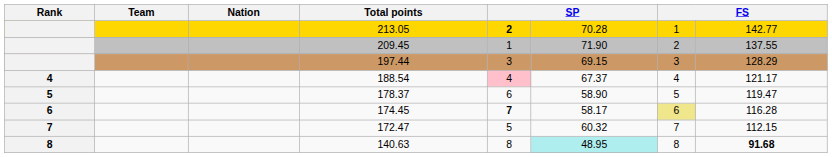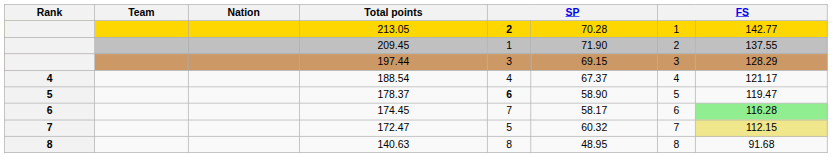(509, 78) pink background -> (509, 78) no background
(509, 95) normal -> (509, 95) bold
(509, 111) bold -> (509, 111) normal
(676, 111) khaki background -> (676, 111) no background
(761, 111) no background -> (761, 111) lightgreen background
(761, 128) no background -> (761, 128) khaki background
(594, 144) paleturquoise background -> (594, 144) no background
(761, 144) bold -> (761, 144) normal
